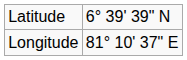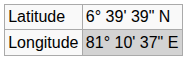(132, 42) no background -> (132, 42) lightgrey background
